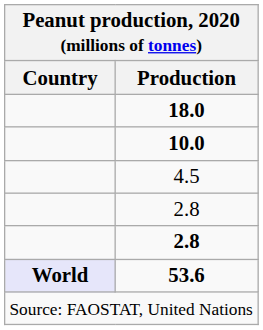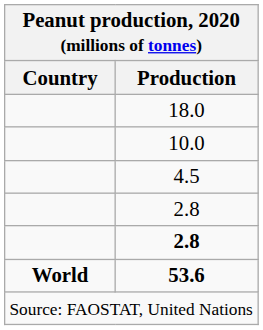(187, 110) bold -> (187, 110) normal
(187, 143) bold -> (187, 143) normal
(60, 275) lavender background -> (60, 275) no background
